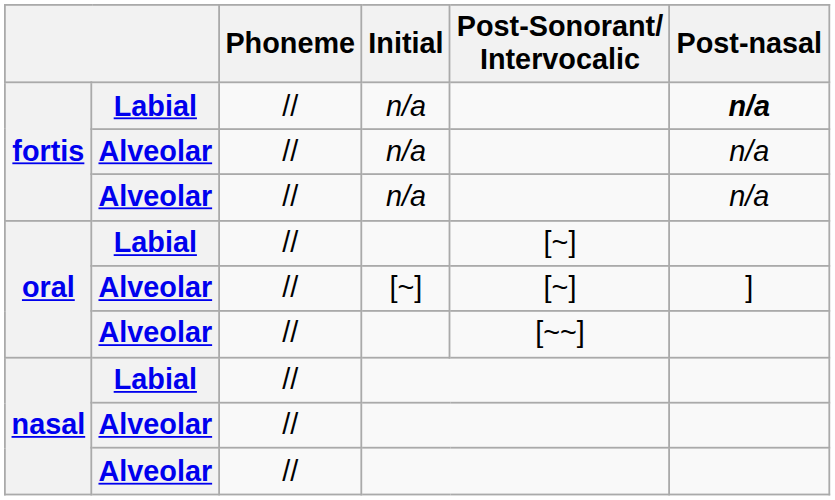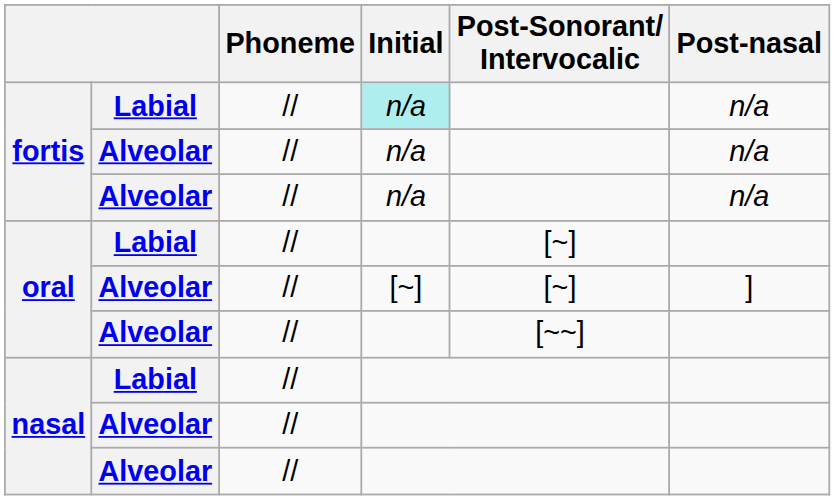(406, 105) no background -> (406, 105) paleturquoise background
(749, 105) bold -> (749, 105) normal
